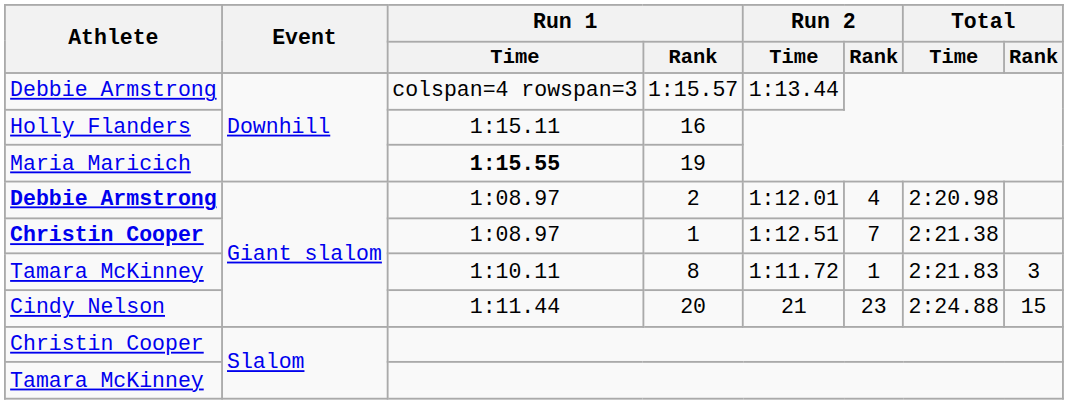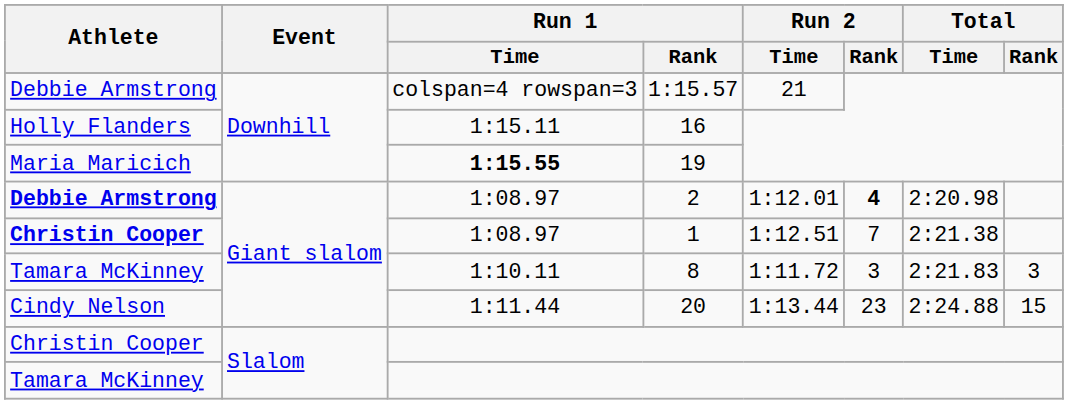(794, 91) 1:13.44 -> (794, 91) 21
(874, 199) normal -> (874, 199) bold
(874, 272) 1 -> (874, 272) 3
(794, 308) 21 -> (794, 308) 1:13.44
